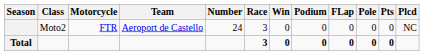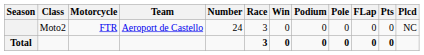columns swapped: (367, 12) <-> (343, 12)
